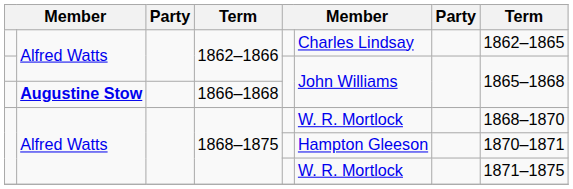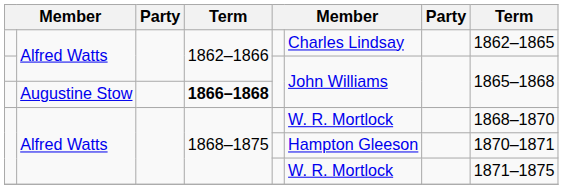(81, 94) bold -> (76, 94) normal
(238, 94) normal -> (228, 94) bold
